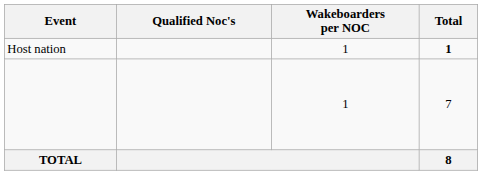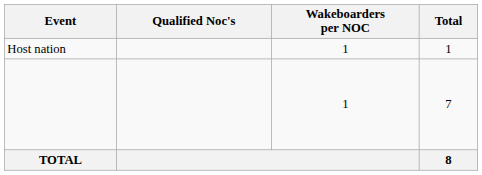(448, 48) bold -> (448, 48) normal
